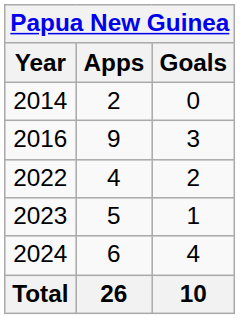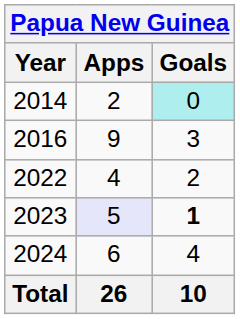(193, 100) no background -> (193, 100) paleturquoise background
(114, 216) no background -> (114, 216) lavender background
(193, 216) normal -> (193, 216) bold
